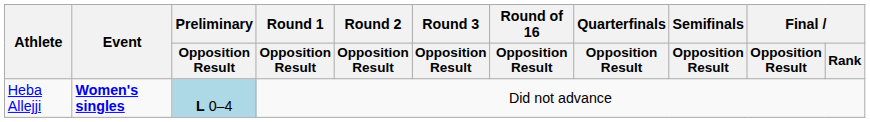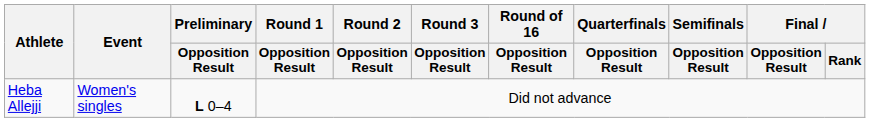(107, 99) bold -> (107, 99) normal
(214, 106) lightblue background -> (213, 106) no background
